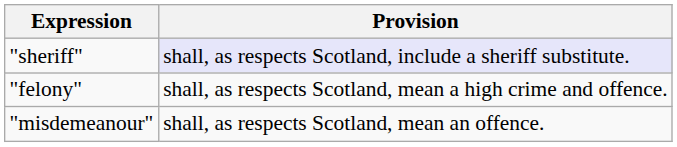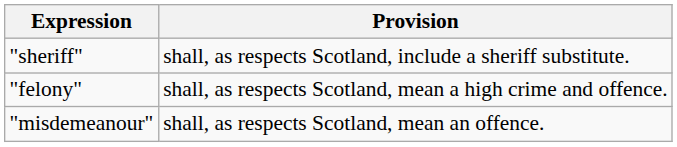(396, 55) lavender background -> (396, 55) no background
